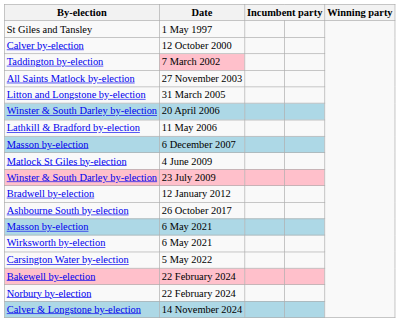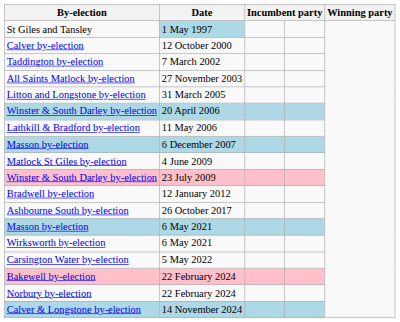(187, 29) no background -> (187, 29) lightblue background
(191, 62) pink background -> (191, 62) no background
